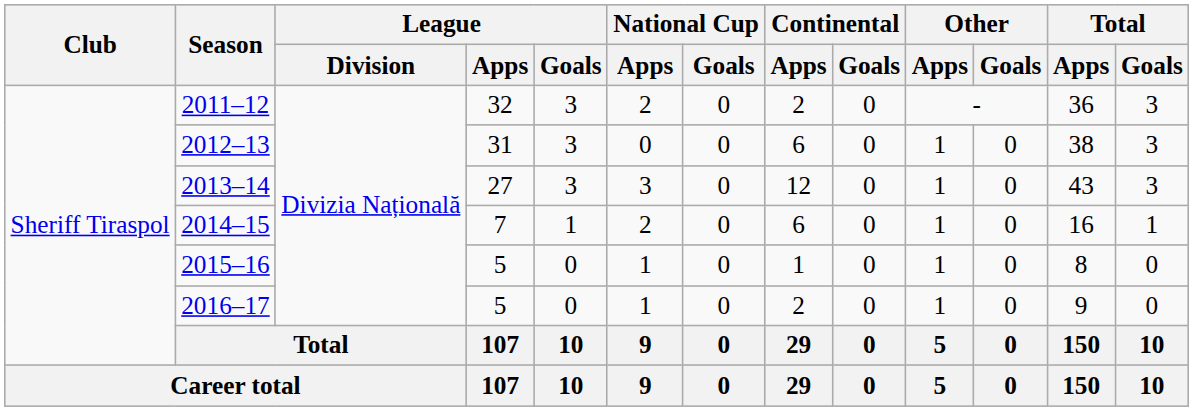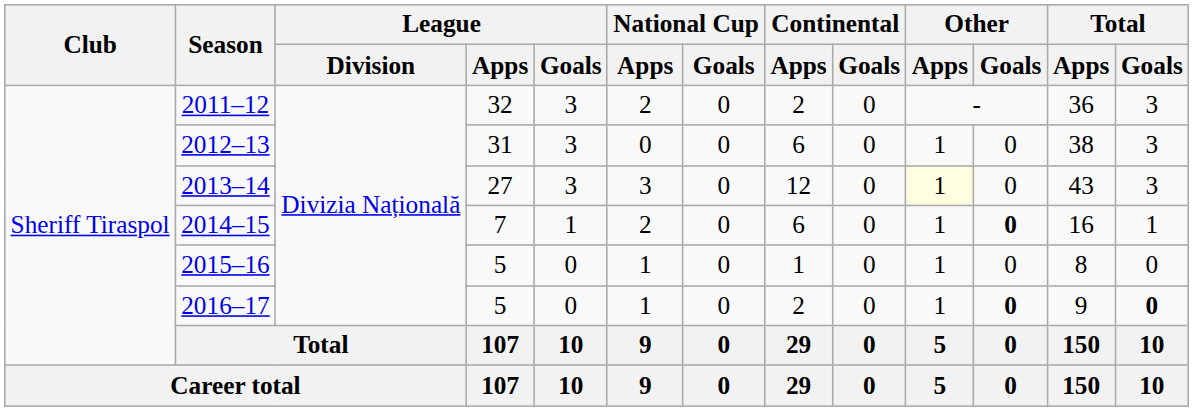(940, 184) no background -> (940, 184) lightyellow background
(1011, 225) normal -> (1011, 225) bold
(1011, 305) normal -> (1011, 305) bold
(1152, 305) normal -> (1152, 305) bold
